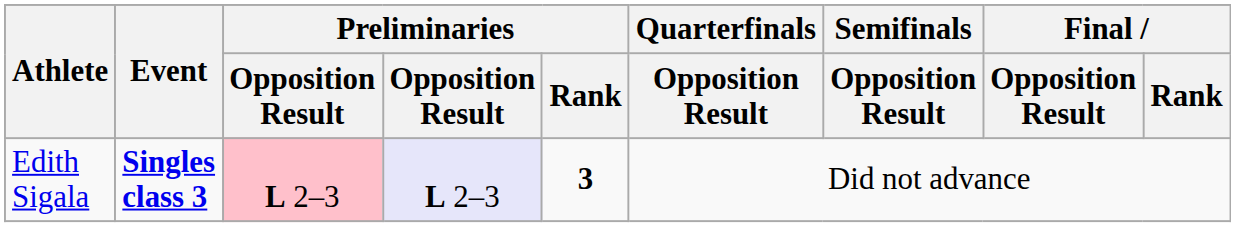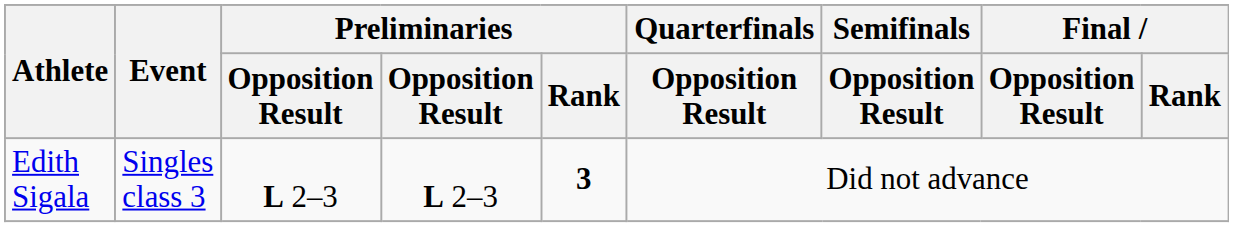(169, 179) bold -> (168, 179) normal
(302, 196) pink background -> (300, 196) no background
(462, 196) lavender background -> (461, 196) no background
